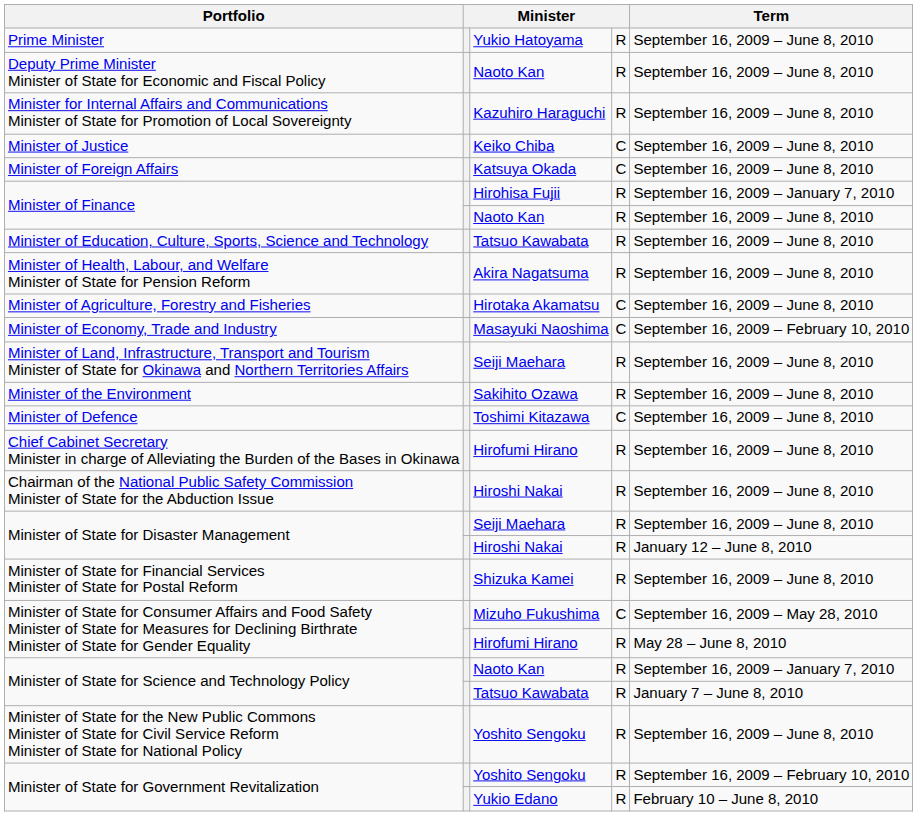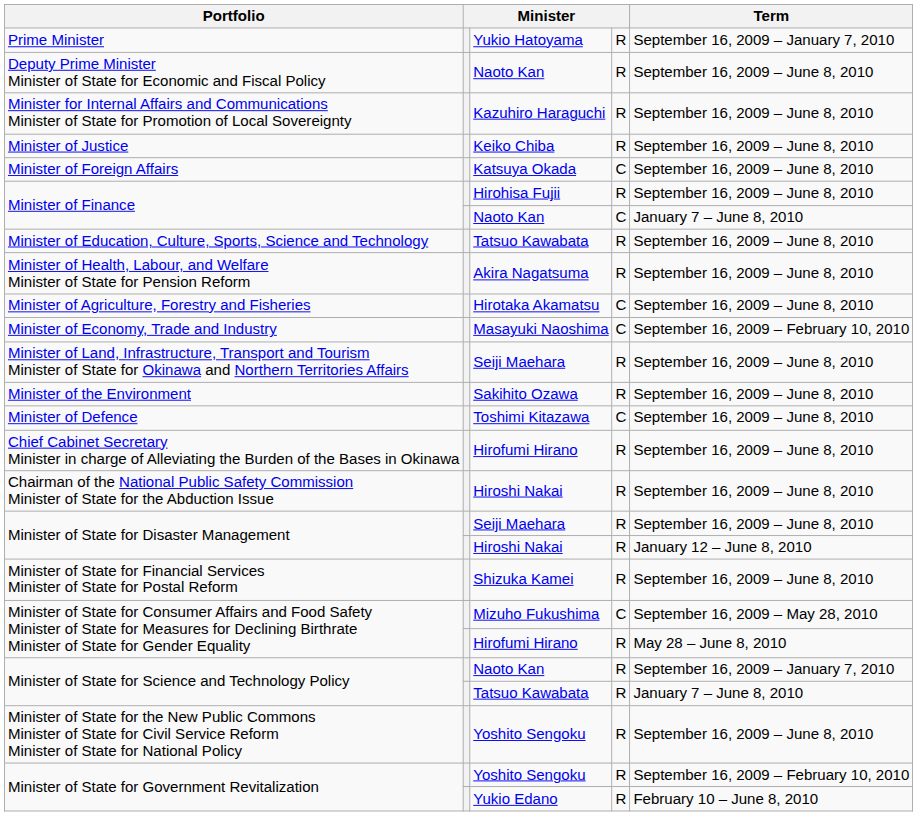(753, 40) September 16, 2009 – June 8, 2010 -> (764, 40) September 16, 2009 – January 7, 2010
(621, 145) C -> (621, 145) R
(764, 193) September 16, 2009 – January 7, 2010 -> (753, 193) September 16, 2009 – June 8, 2010
(621, 217) R -> (621, 217) C
(753, 217) September 16, 2009 – June 8, 2010 -> (718, 217) January 7 – June 8, 2010
